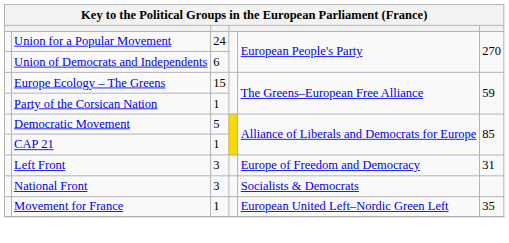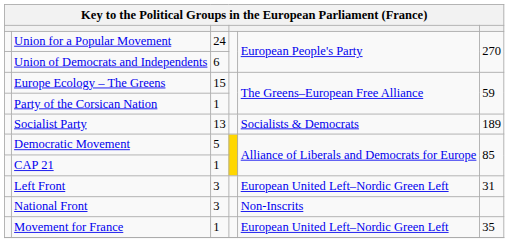+ row: (50, 124)
(330, 165) Europe of Freedom and Democracy -> (345, 186) European United Left–Nordic Green Left
(300, 186) Socialists & Democrats -> (272, 207) Non-Inscrits
